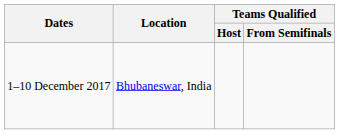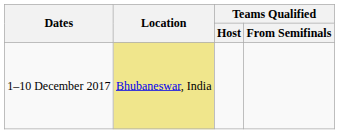(164, 85) no background -> (164, 85) khaki background
